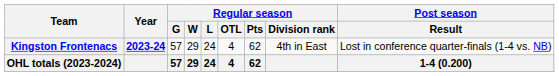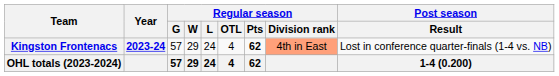(255, 47) normal -> (255, 47) bold
(302, 47) no background -> (302, 47) lightsalmon background
